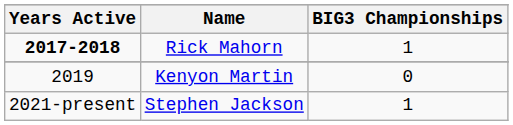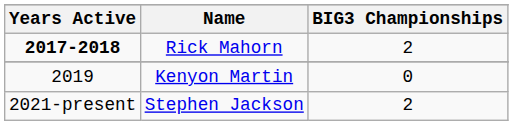(408, 48) 1 -> (408, 48) 2
(408, 106) 1 -> (408, 106) 2
